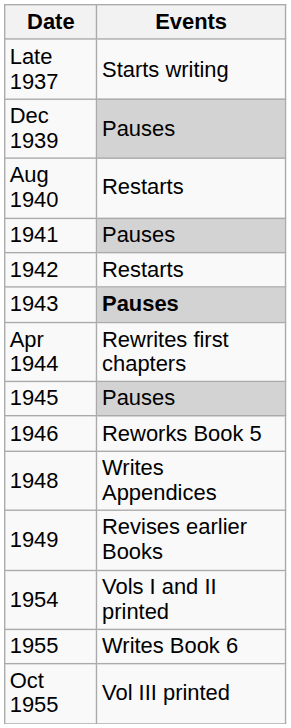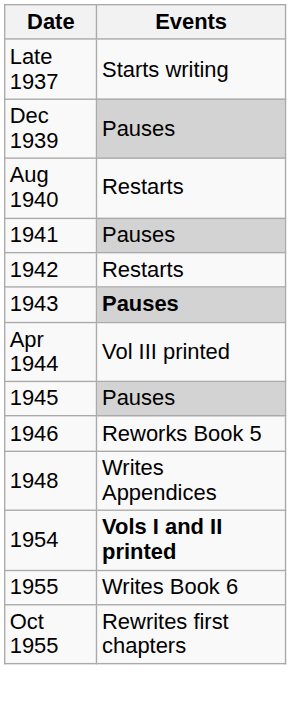(165, 351) Rewrites first chapters -> (166, 351) Vol III printed
- row: (34, 539)
(159, 599) normal -> (162, 539) bold
(166, 693) Vol III printed -> (165, 634) Rewrites first chapters
